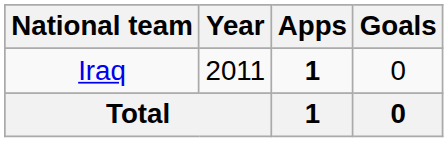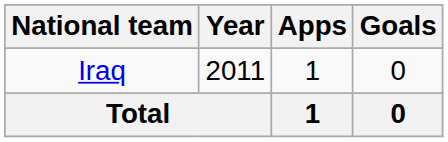(312, 70) bold -> (312, 70) normal
